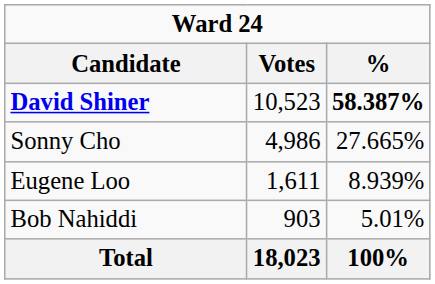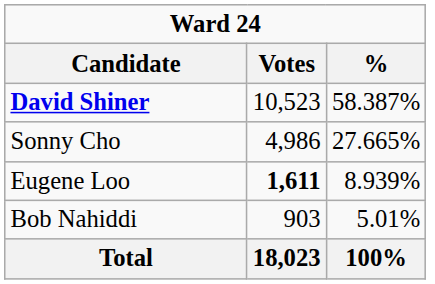(378, 102) bold -> (376, 102) normal
(293, 180) normal -> (294, 180) bold
